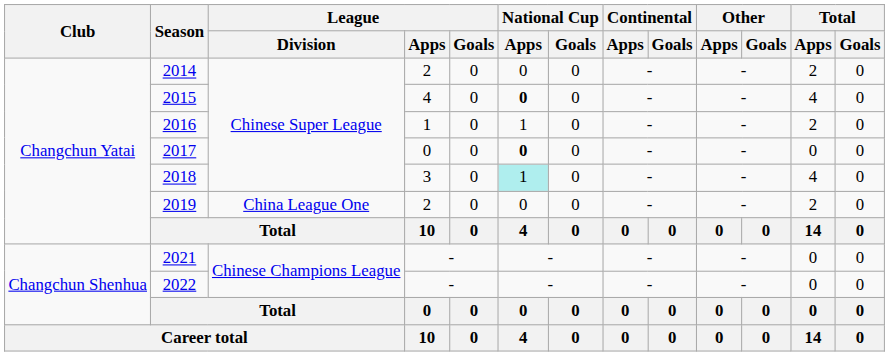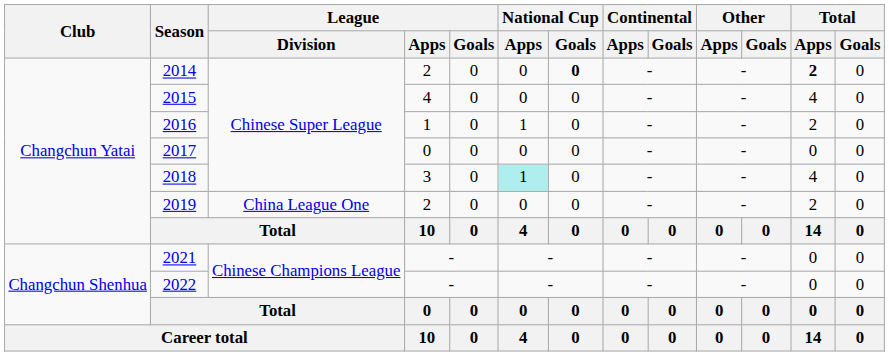(575, 71) normal -> (575, 71) bold
(813, 71) normal -> (813, 71) bold
(523, 97) bold -> (523, 97) normal
(523, 151) bold -> (523, 151) normal
